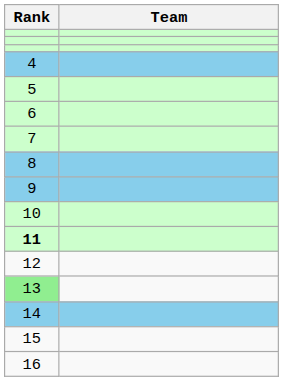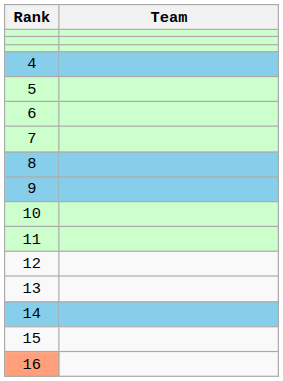(32, 239) bold -> (32, 239) normal
(32, 289) lightgreen background -> (32, 289) no background
(32, 364) no background -> (32, 364) lightsalmon background
